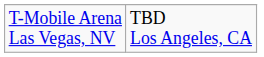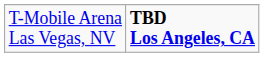(191, 28) normal -> (193, 28) bold
